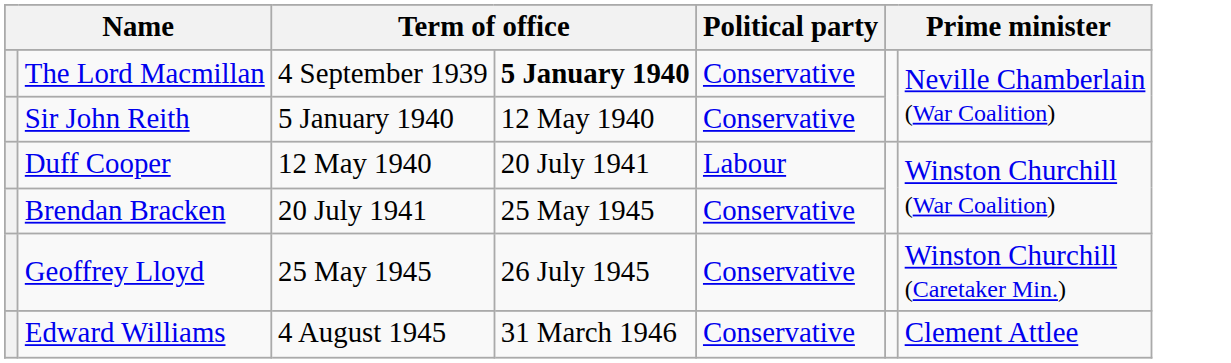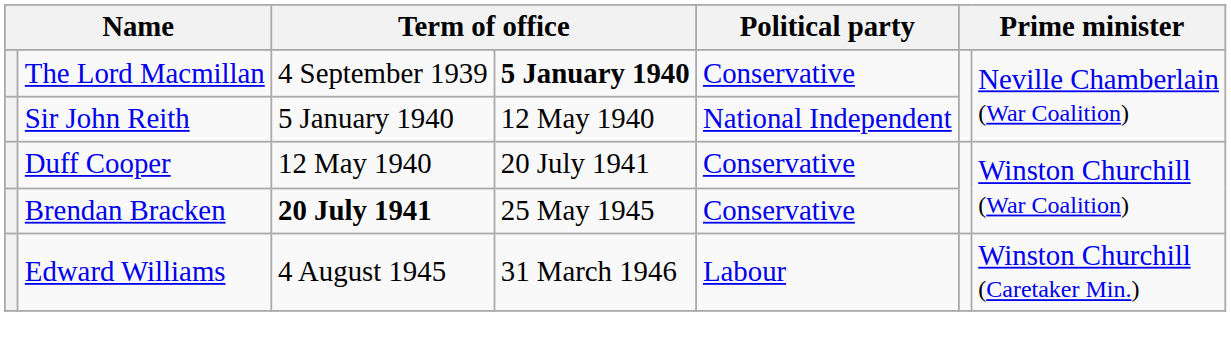(779, 118) Conservative -> (827, 118) National Independent
(745, 164) Labour -> (779, 164) Conservative
(352, 210) normal -> (355, 210) bold
- row: (115, 271)
(779, 333) Conservative -> (745, 271) Labour
(991, 333) Clement Attlee -> (1084, 271) Winston Churchill (Caretaker Min.)
